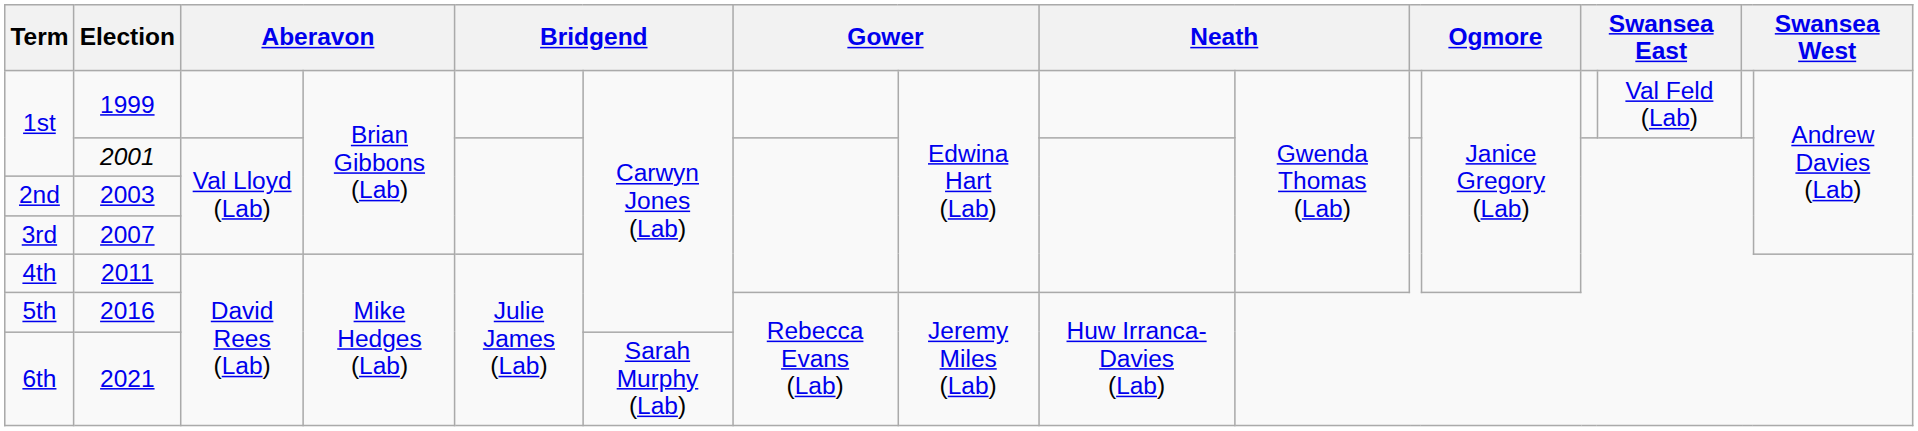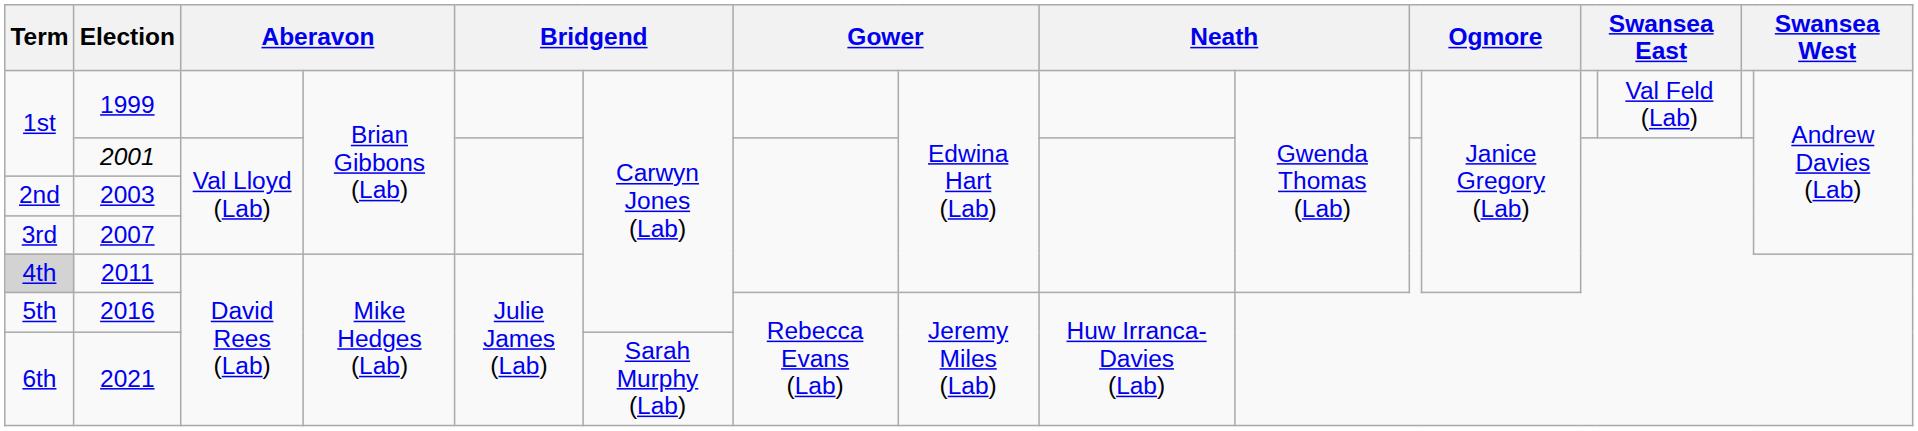(39, 273) no background -> (39, 273) lightgrey background
